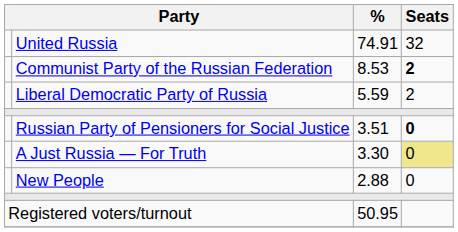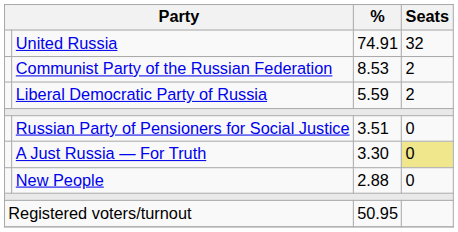(410, 69) bold -> (410, 69) normal
(410, 128) bold -> (410, 128) normal
